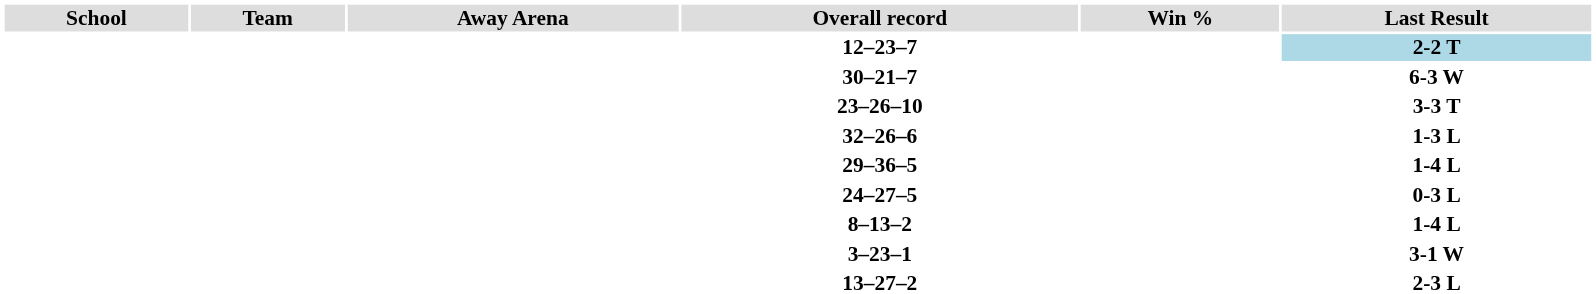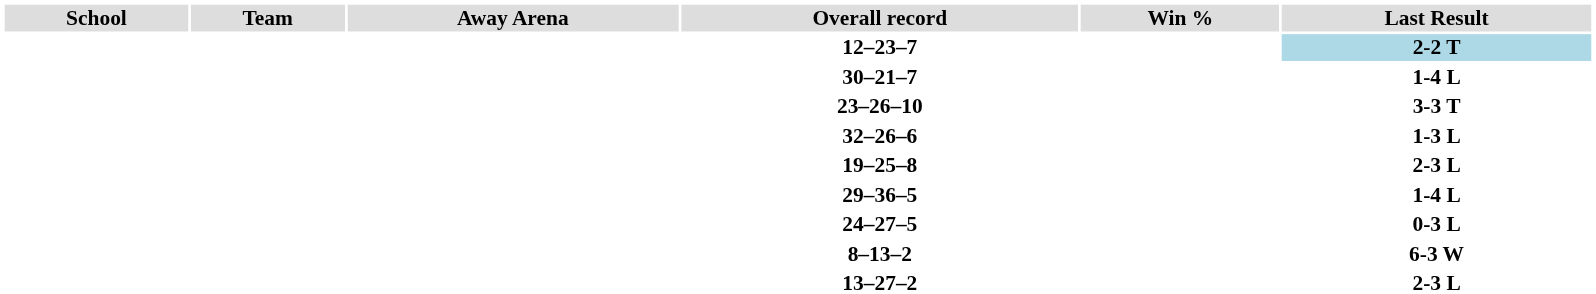(1437, 76) 6-3 W -> (1437, 76) 1-4 L
+ row: (880, 165)
(1437, 224) 1-4 L -> (1437, 253) 6-3 W
- row: (880, 253)
